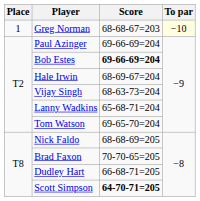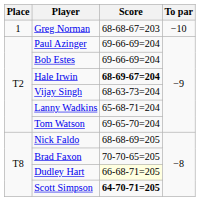(179, 28) lightyellow background -> (179, 28) no background
(131, 60) bold -> (131, 60) normal
(131, 76) normal -> (131, 76) bold
(131, 172) no background -> (131, 172) lightyellow background
